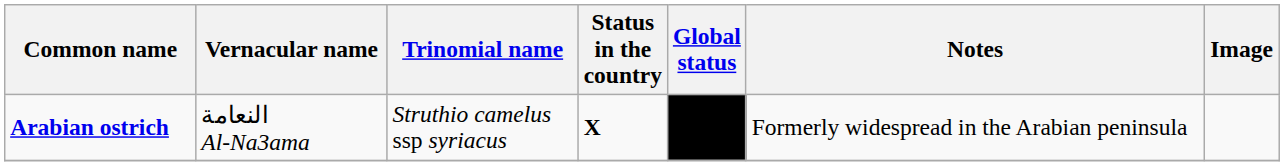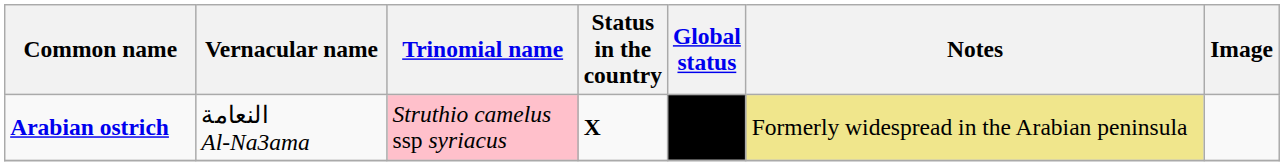(472, 127) no background -> (472, 127) pink background
(970, 127) no background -> (970, 127) khaki background
